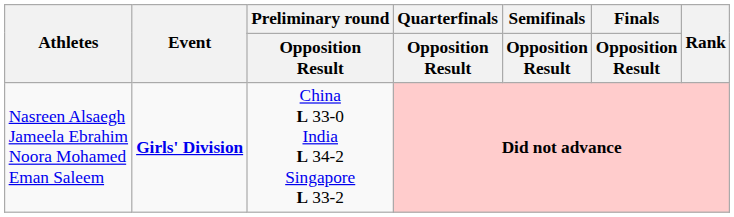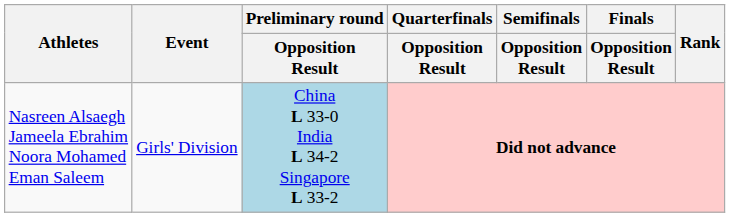(190, 147) bold -> (187, 147) normal
(320, 147) no background -> (315, 147) lightblue background
